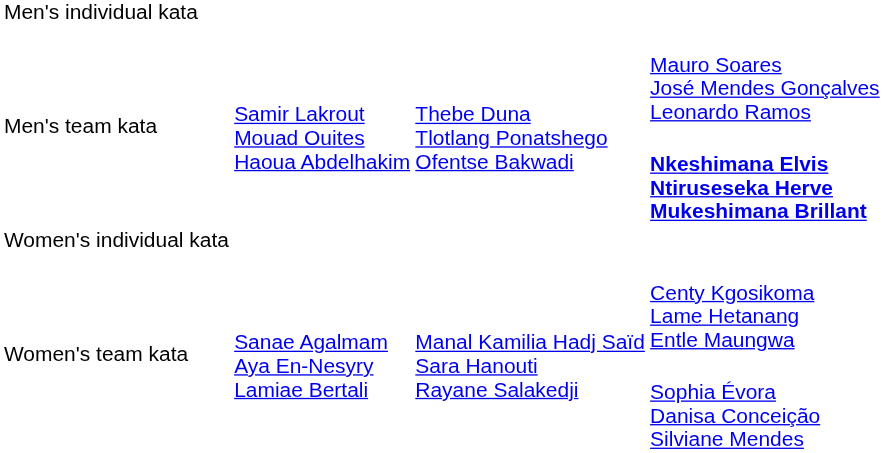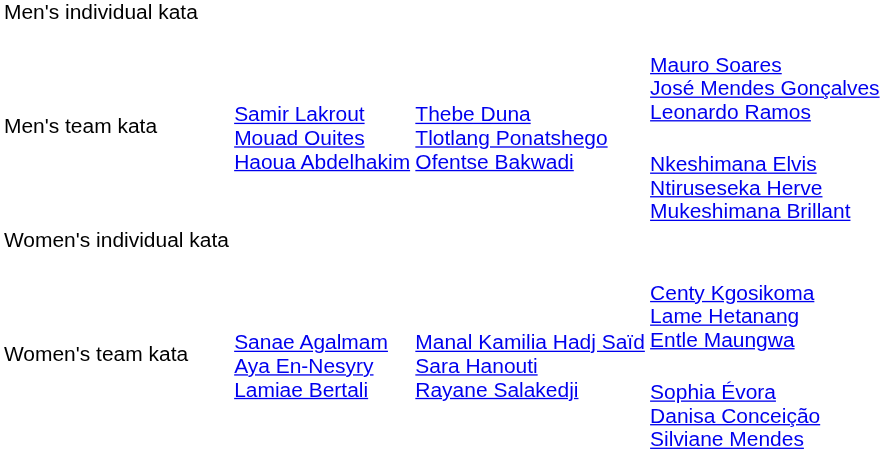(758, 188) bold -> (750, 188) normal
